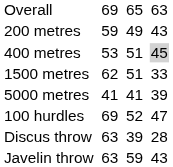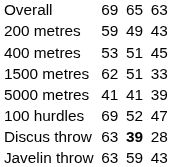(159, 52) lightgrey background -> (159, 52) no background
(135, 137) normal -> (135, 137) bold
